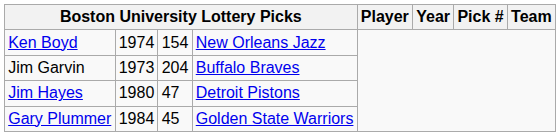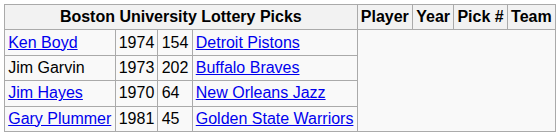(261, 42) New Orleans Jazz -> (248, 42) Detroit Pistons
(175, 67) 204 -> (175, 67) 202
(136, 93) 1980 -> (136, 93) 1970
(171, 93) 47 -> (171, 93) 64
(248, 93) Detroit Pistons -> (261, 93) New Orleans Jazz
(136, 118) 1984 -> (136, 118) 1981
